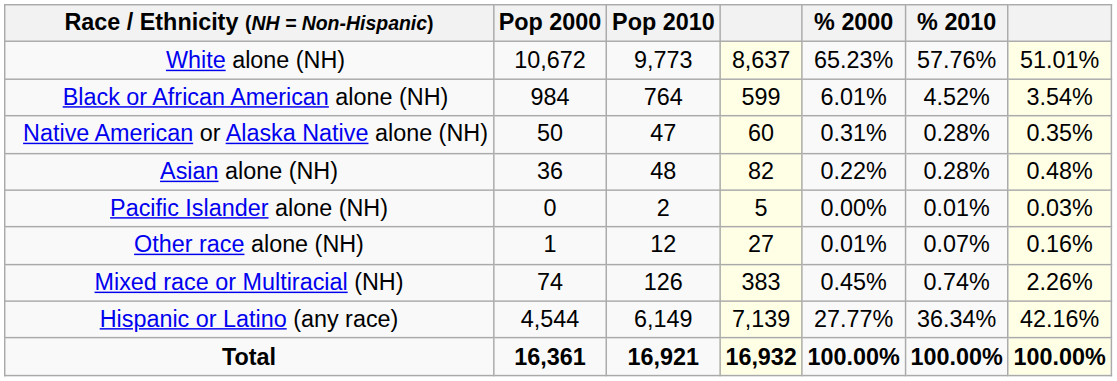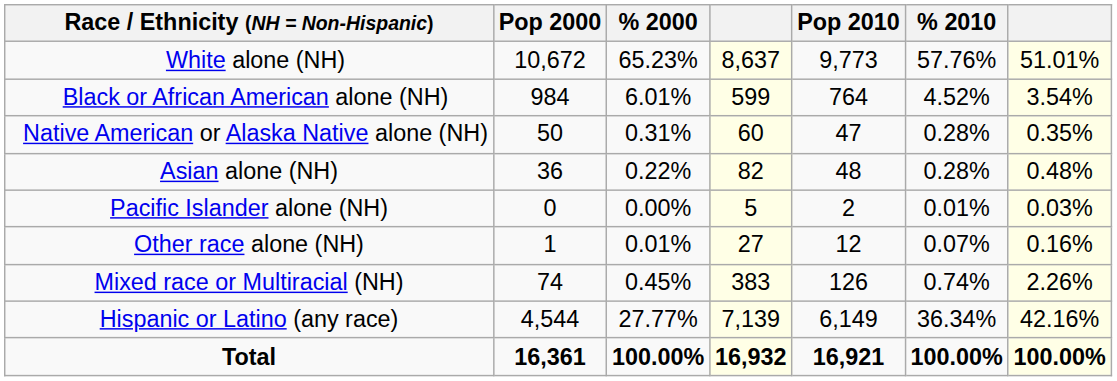columns swapped: (663, 23) <-> (854, 23)
